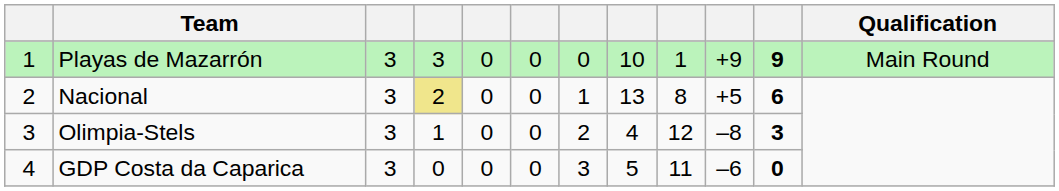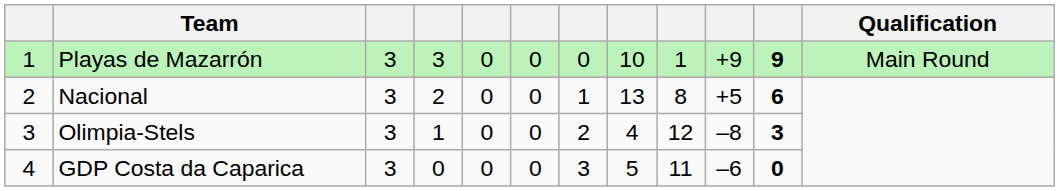(438, 96) khaki background -> (438, 96) no background
